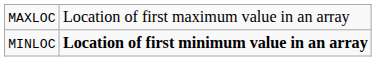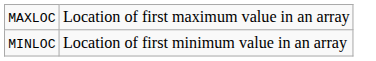(215, 42) bold -> (205, 42) normal
